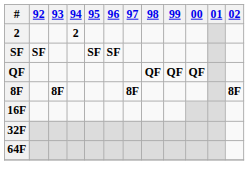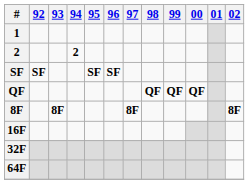+ row: (17, 33)
